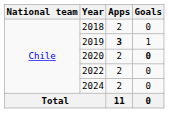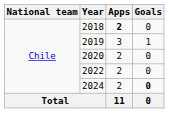(119, 27) normal -> (119, 27) bold
(119, 41) bold -> (119, 41) normal
(148, 56) bold -> (148, 56) normal
(148, 86) normal -> (148, 86) bold
